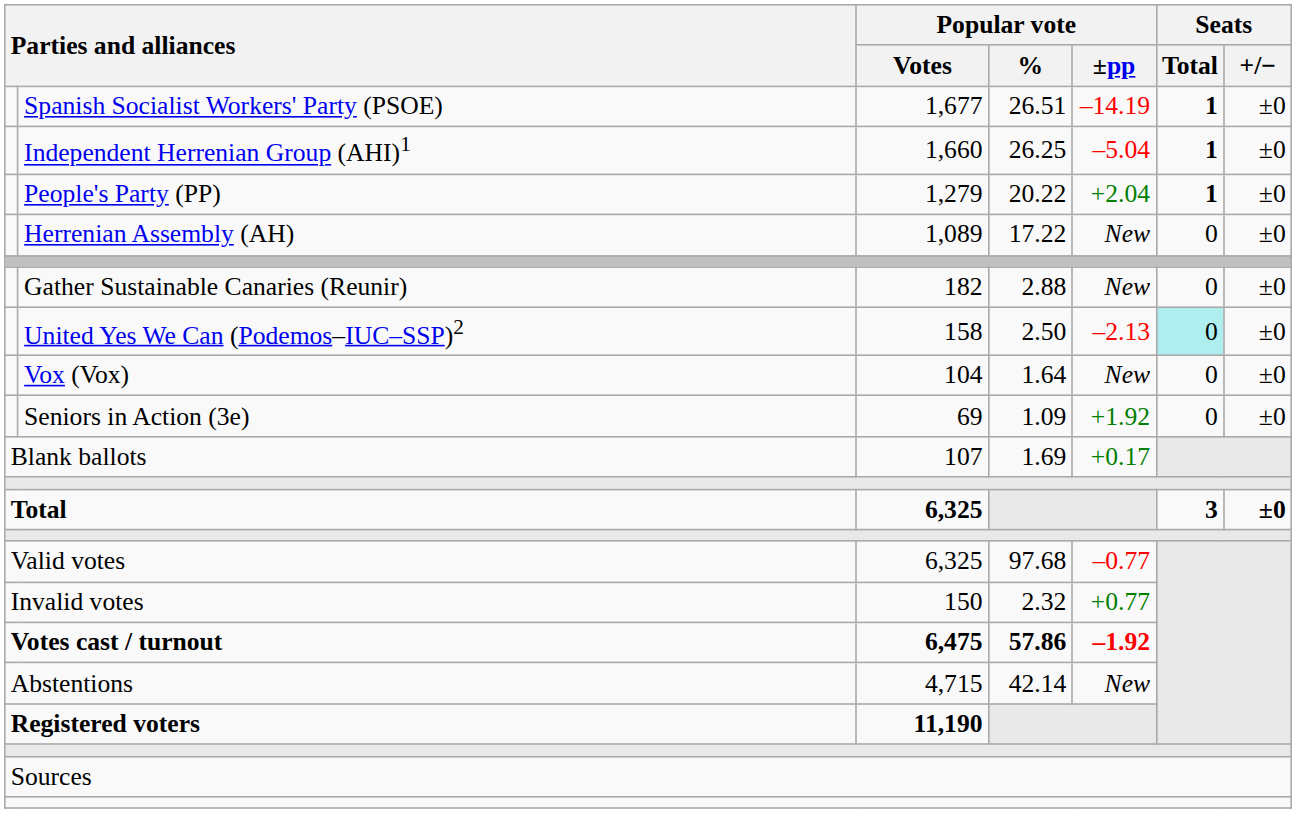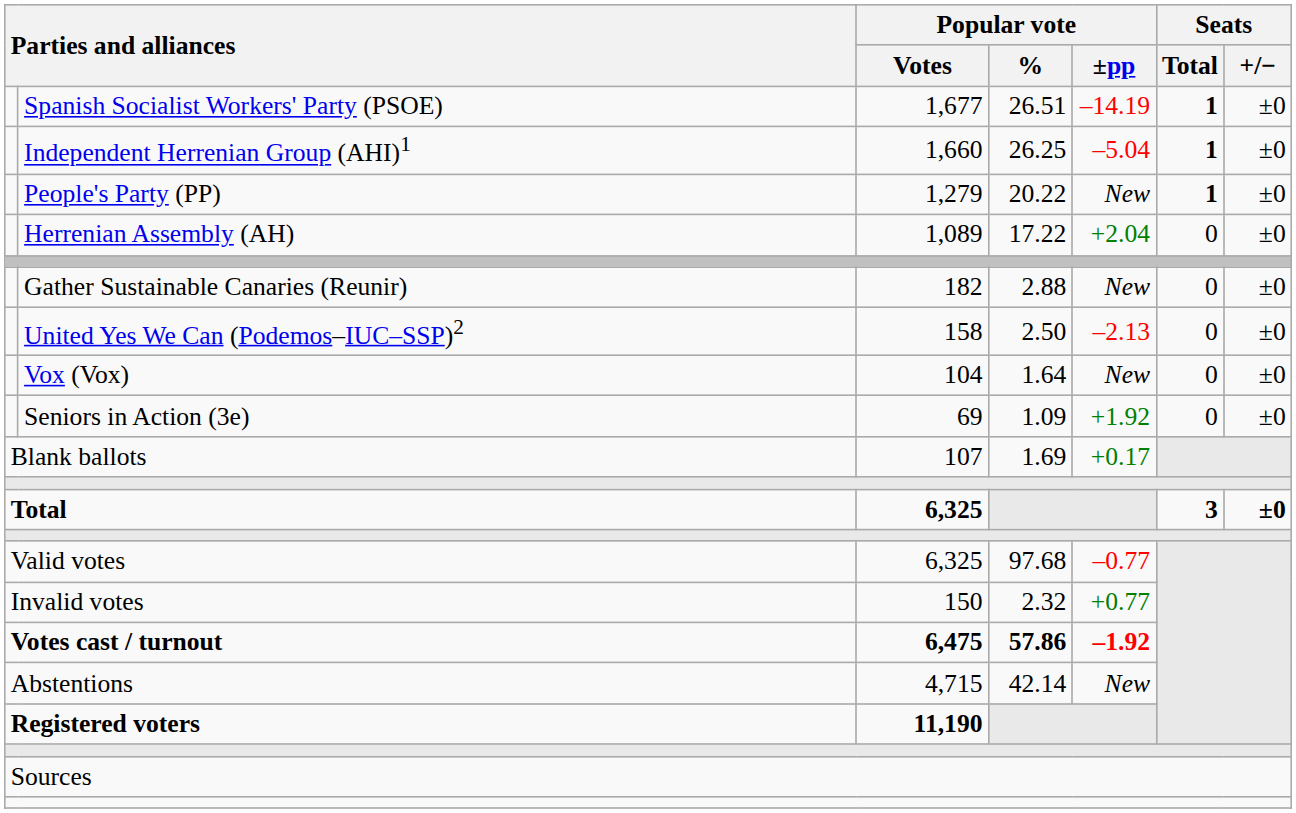(1120, 194) +2.04 -> (1127, 194) New
(1127, 234) New -> (1120, 234) +2.04
(1212, 331) paleturquoise background -> (1212, 331) no background
